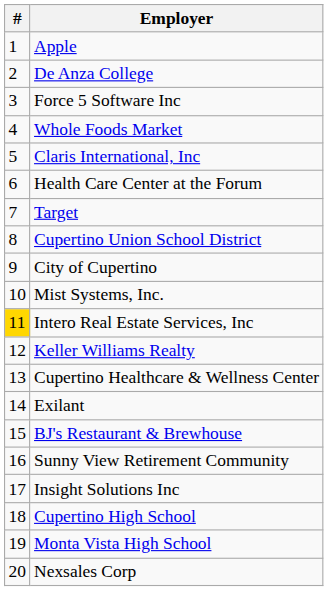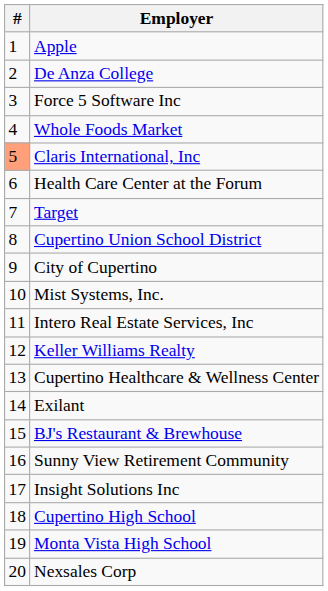(13, 156) no background -> (13, 156) lightsalmon background
(17, 322) gold background -> (17, 322) no background
